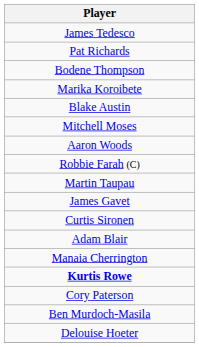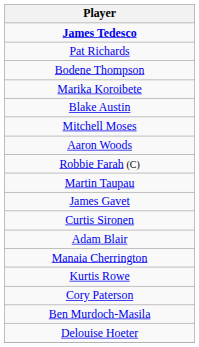(100, 32) normal -> (100, 32) bold
(100, 276) bold -> (100, 276) normal
